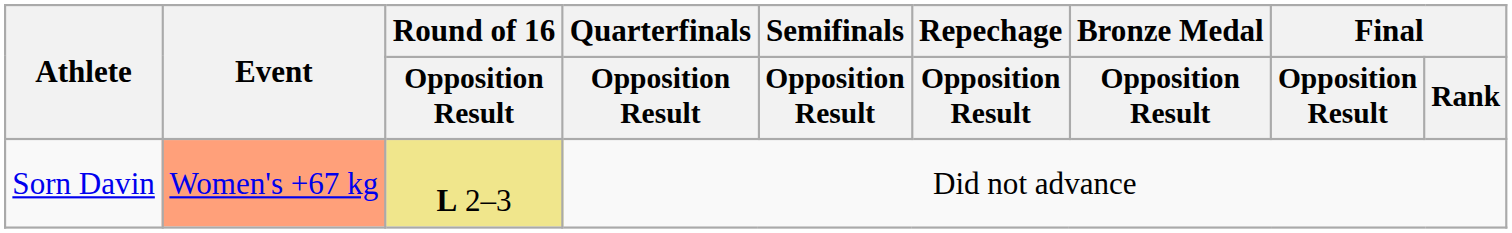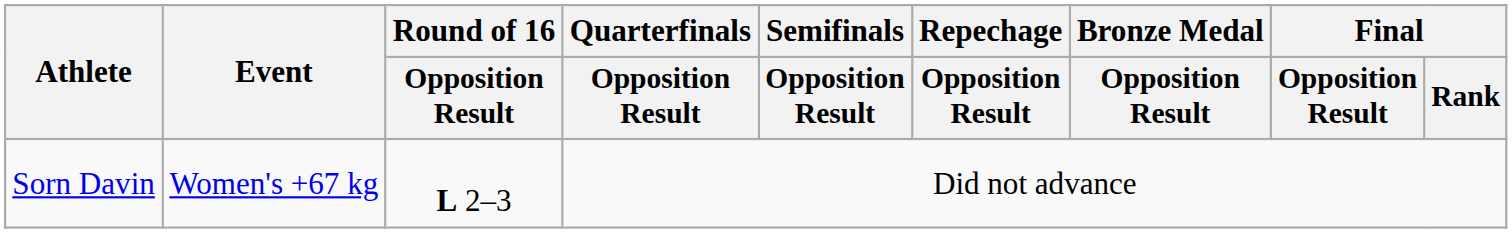(274, 183) lightsalmon background -> (274, 183) no background
(474, 201) khaki background -> (474, 201) no background
